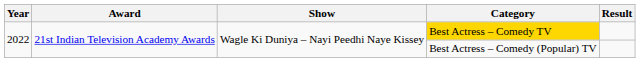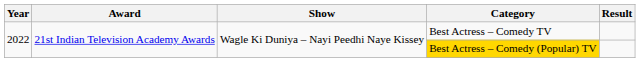(490, 31) gold background -> (490, 31) no background
(513, 48) no background -> (513, 48) gold background
